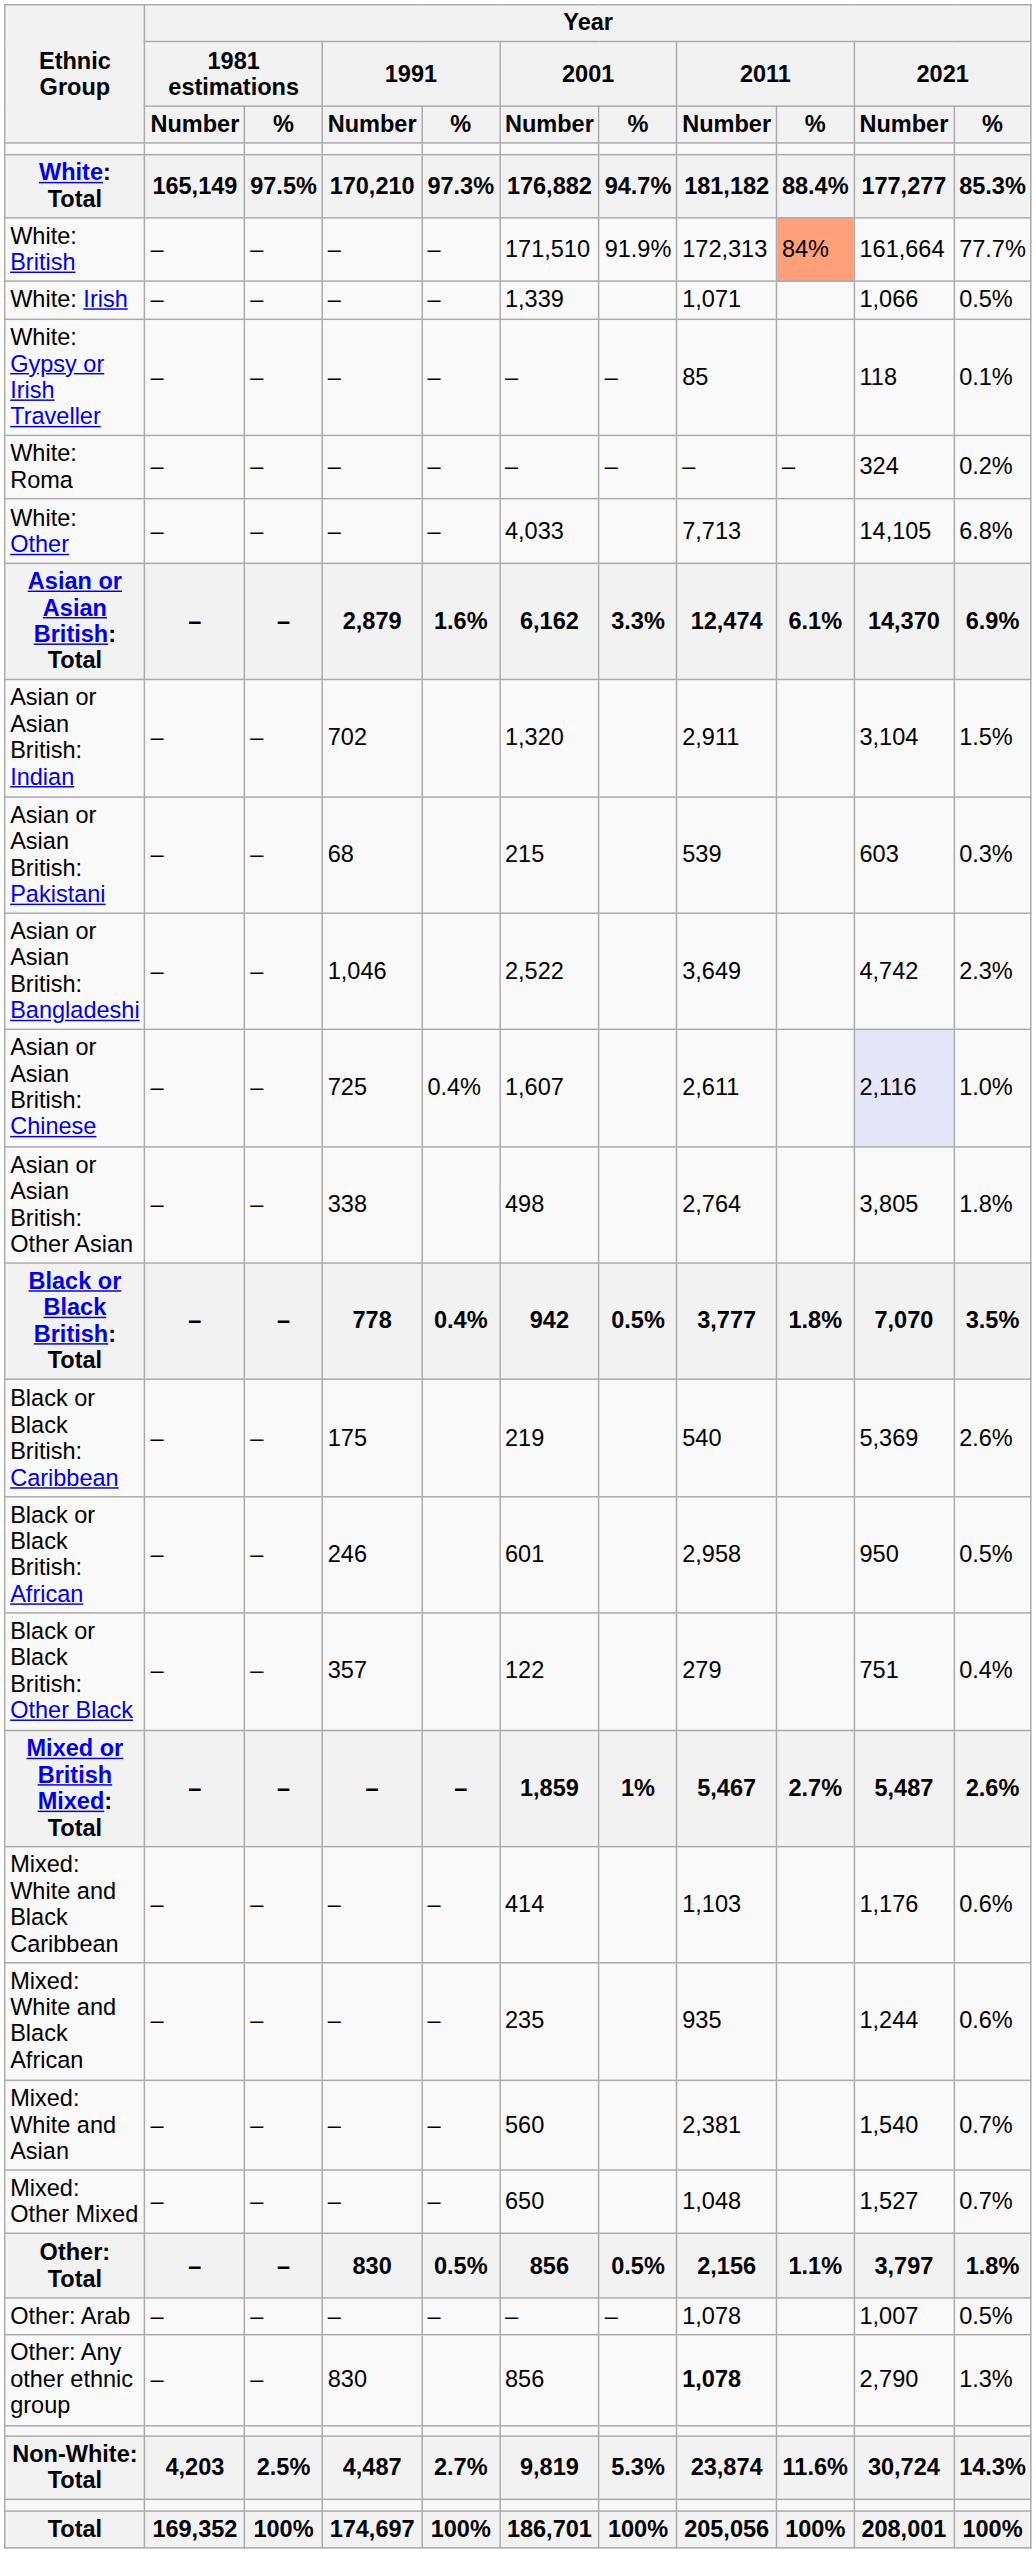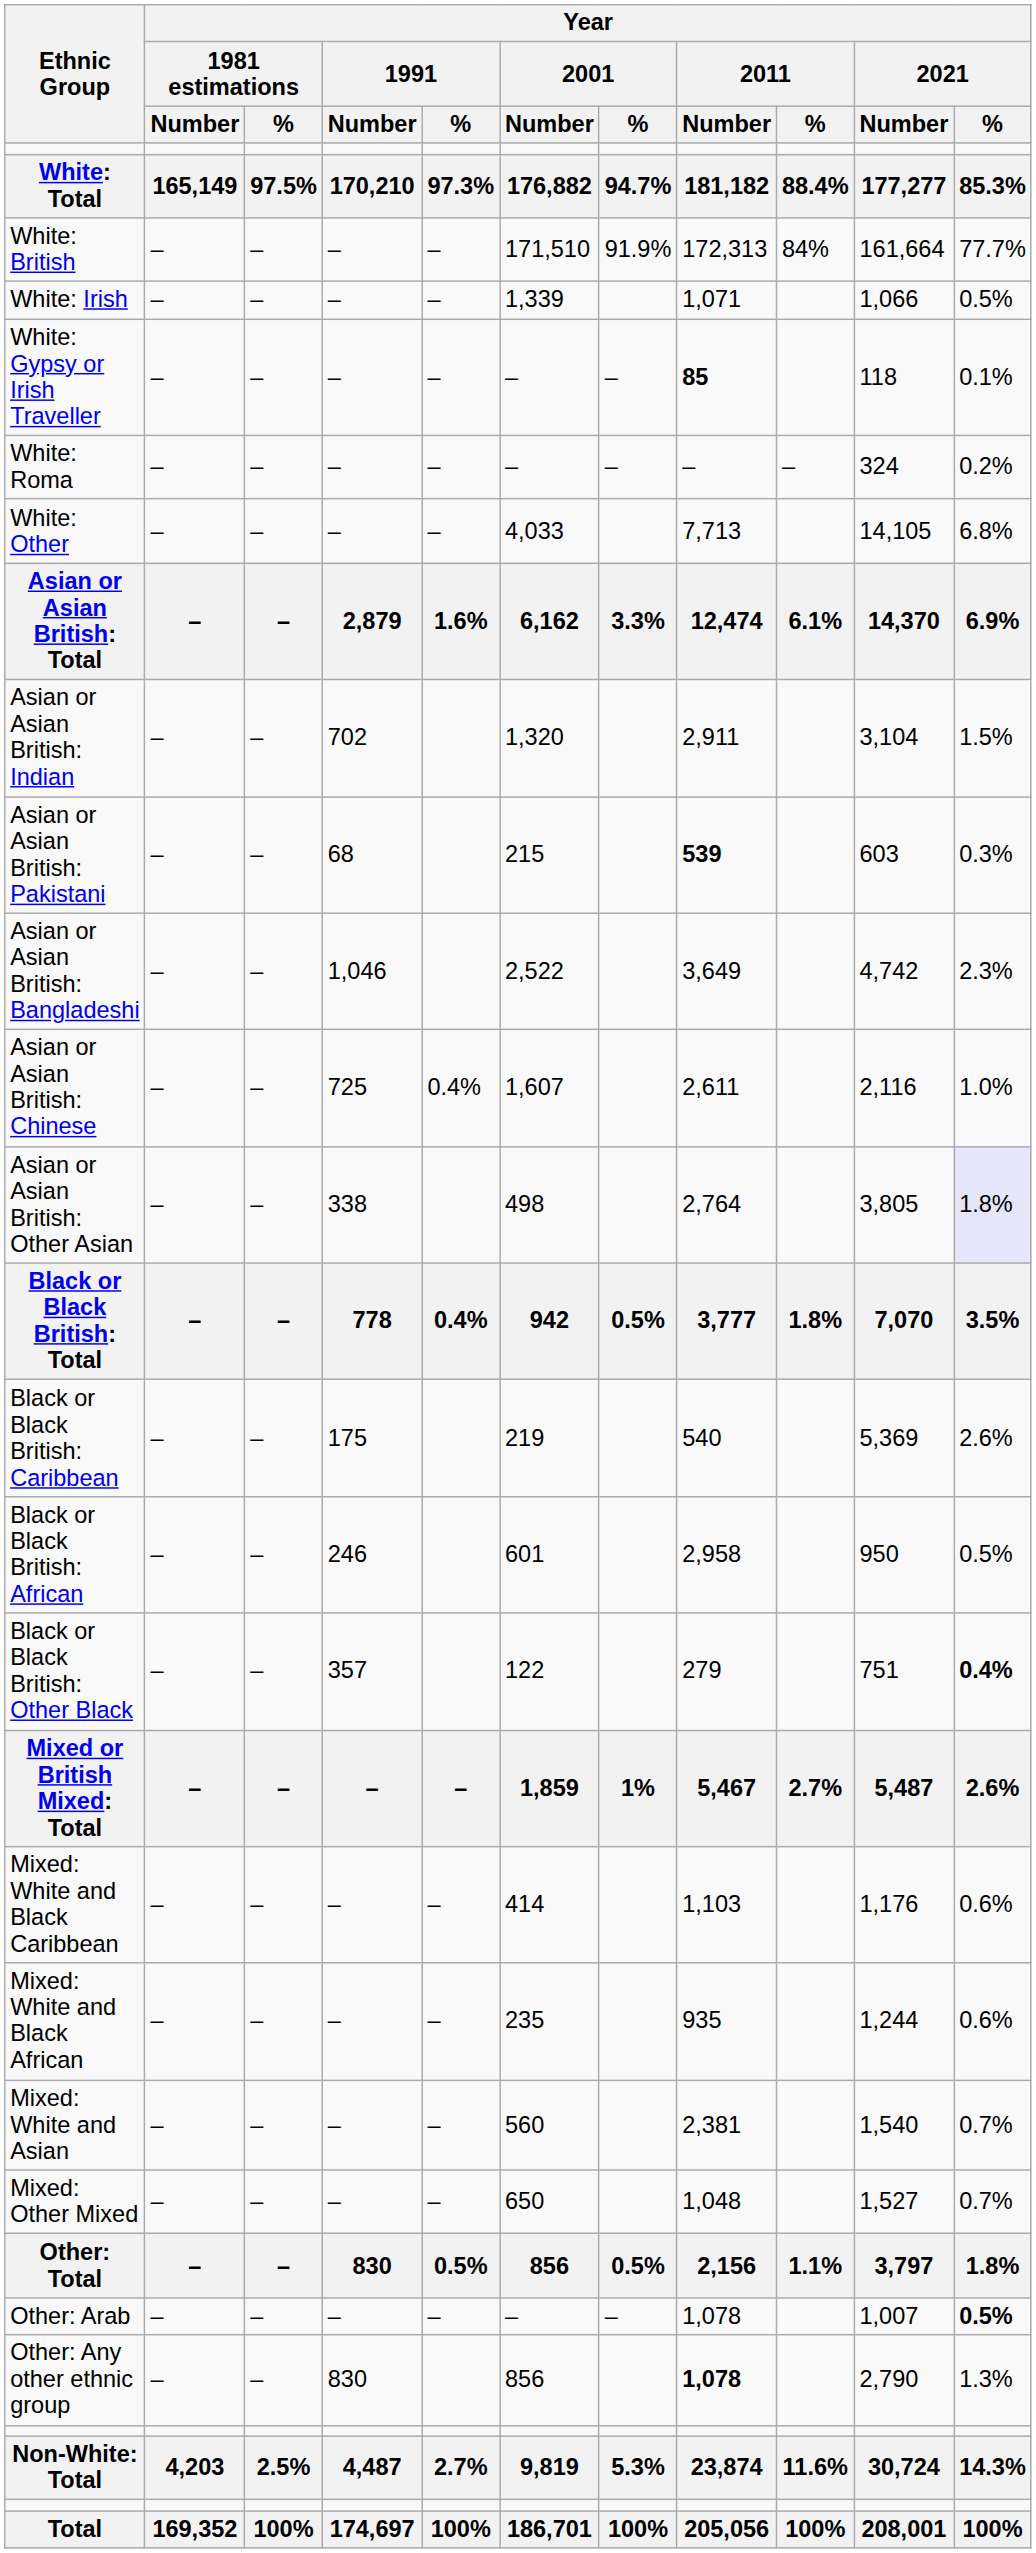(805, 249) lightsalmon background -> (805, 249) no background
(695, 376) normal -> (695, 376) bold
(702, 854) normal -> (702, 854) bold
(888, 1087) lavender background -> (888, 1087) no background
(986, 1204) no background -> (986, 1204) lavender background
(986, 1671) normal -> (986, 1671) bold
(986, 2315) normal -> (986, 2315) bold
